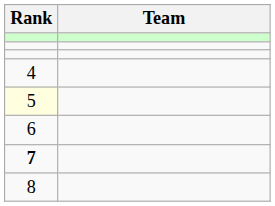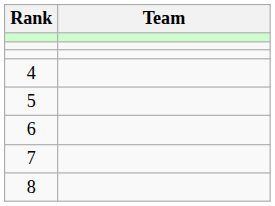(31, 101) lightyellow background -> (31, 101) no background
(31, 158) bold -> (31, 158) normal
